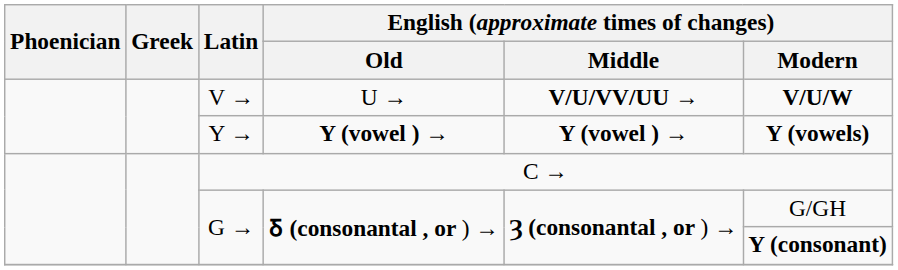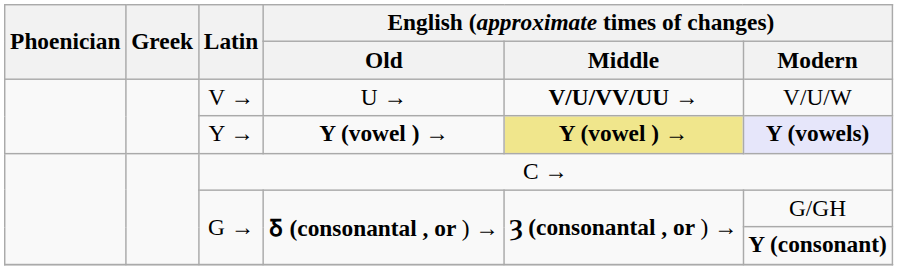(818, 97) bold -> (818, 97) normal
(623, 134) no background -> (623, 134) khaki background
(818, 134) no background -> (818, 134) lavender background
